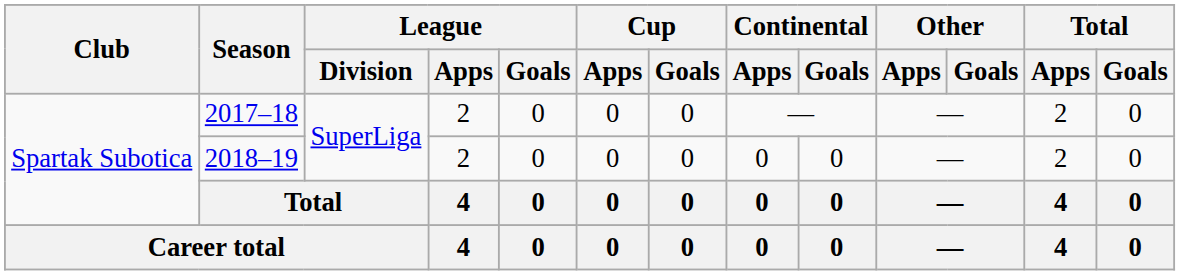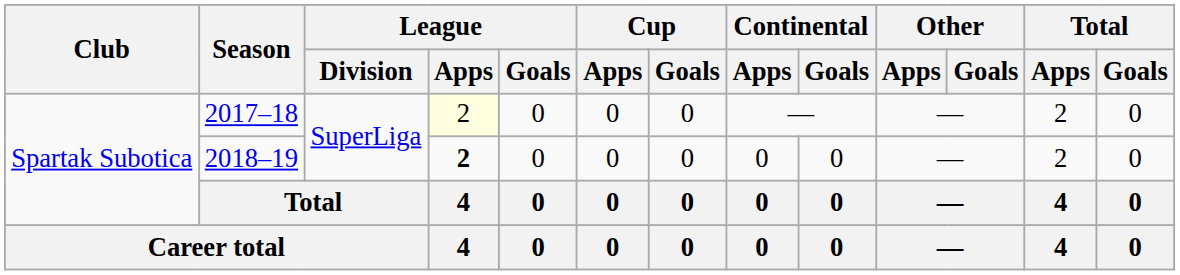(463, 114) no background -> (463, 114) lightyellow background
(463, 158) normal -> (463, 158) bold
